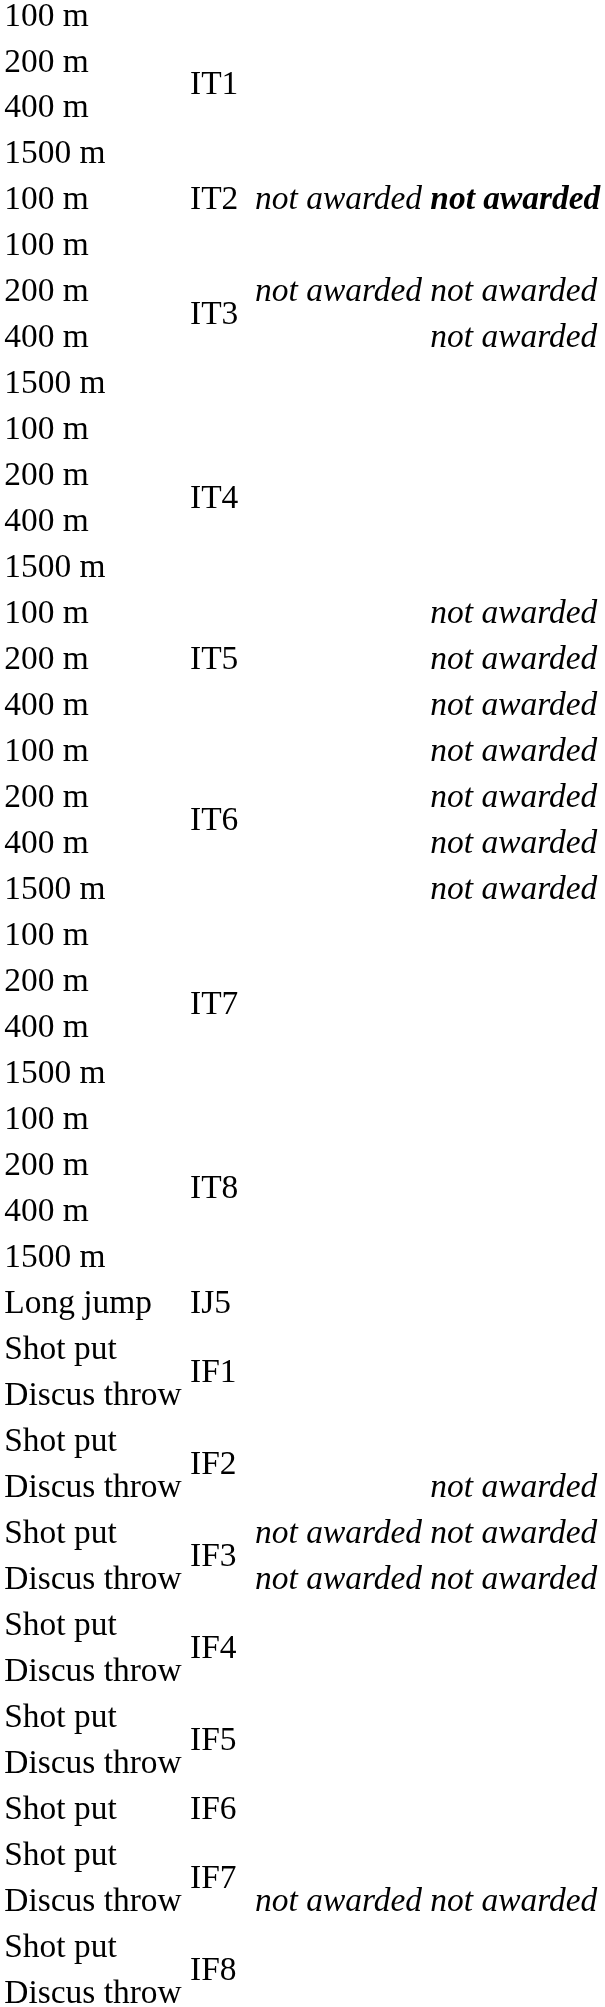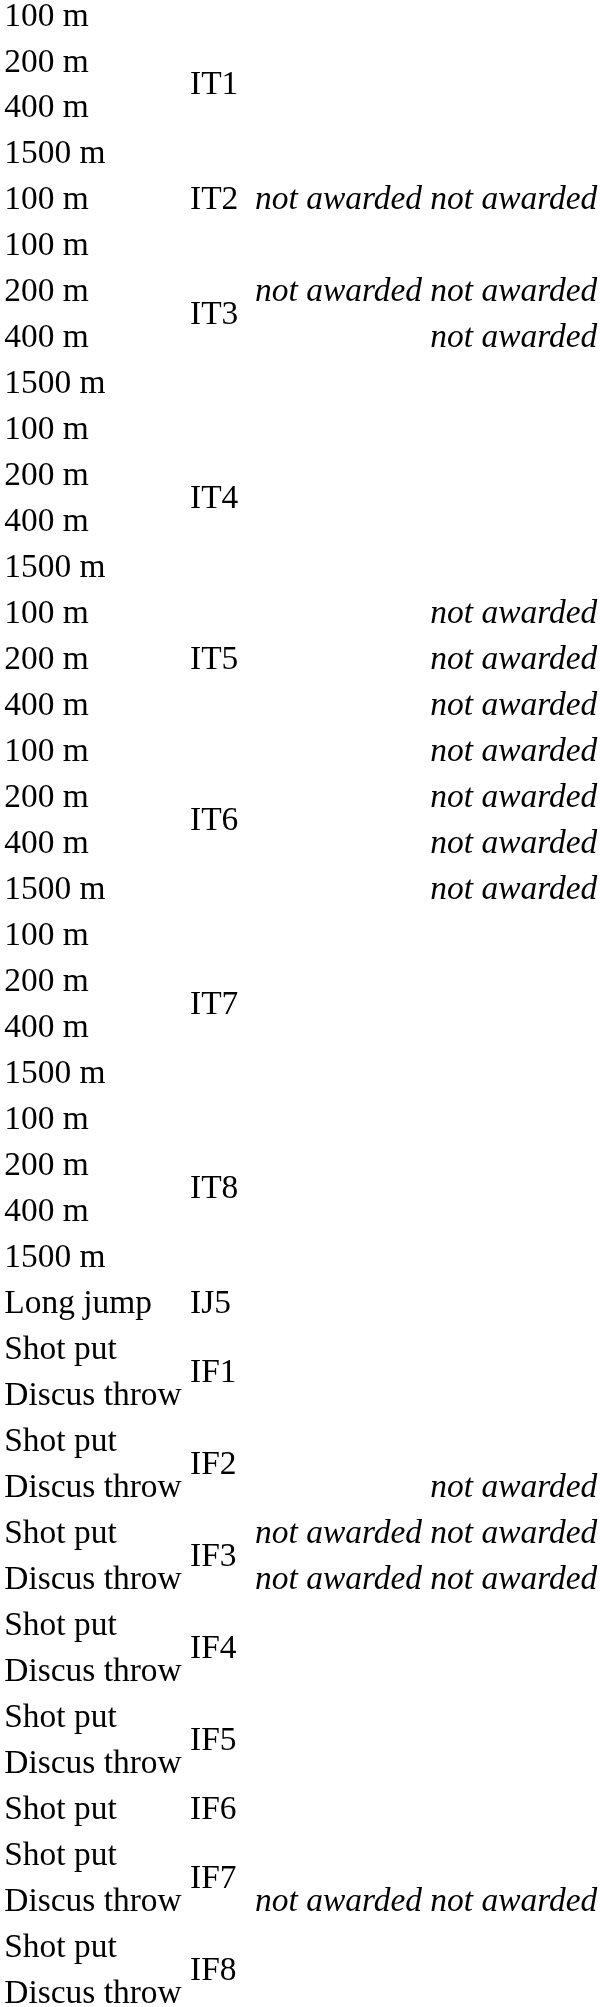(515, 198) bold -> (514, 198) normal
